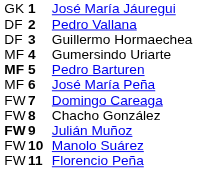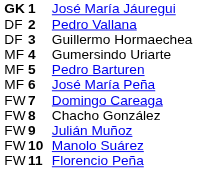(14, 9) normal -> (15, 9) bold
(14, 69) bold -> (14, 69) normal
(15, 130) bold -> (15, 130) normal
